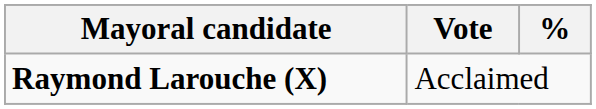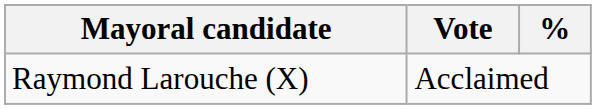(170, 78) bold -> (160, 78) normal
